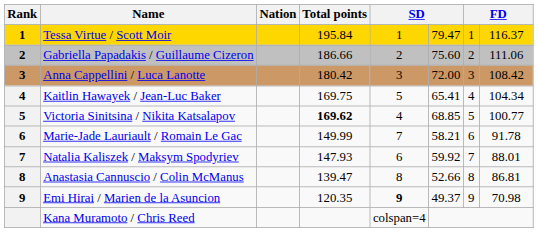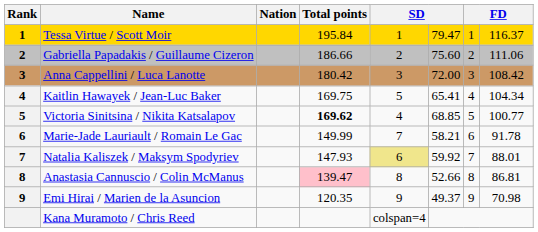(399, 156) no background -> (399, 156) khaki background
(335, 177) no background -> (335, 177) pink background
(399, 197) bold -> (399, 197) normal
